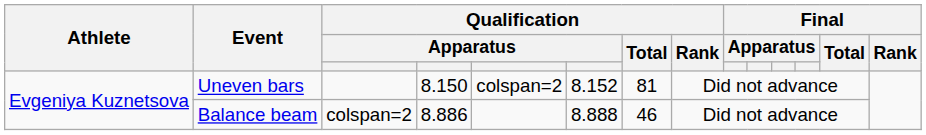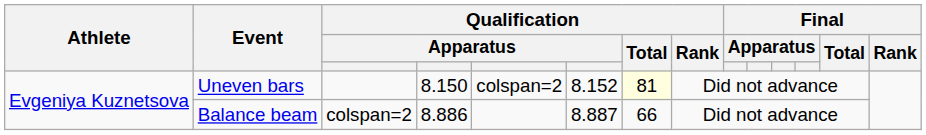(647, 86) no background -> (647, 86) lightyellow background
(594, 115) 8.888 -> (594, 115) 8.887
(647, 115) 46 -> (647, 115) 66
